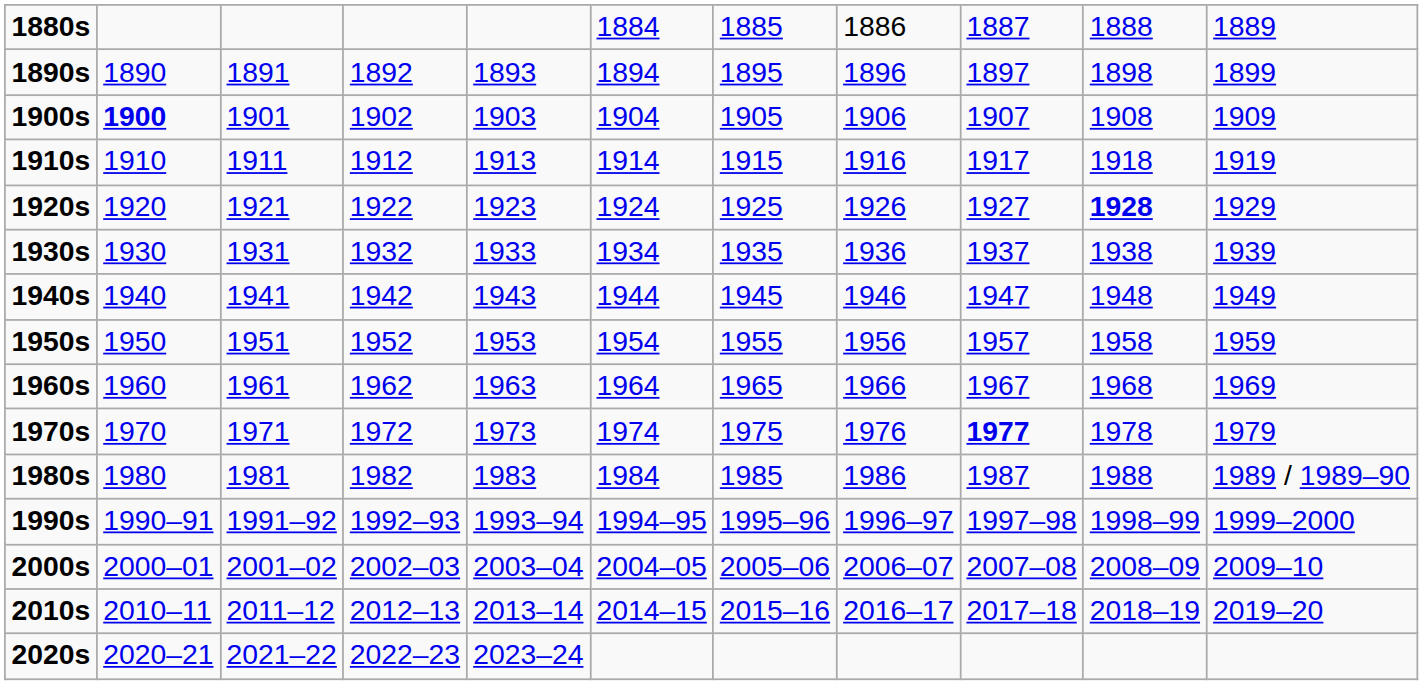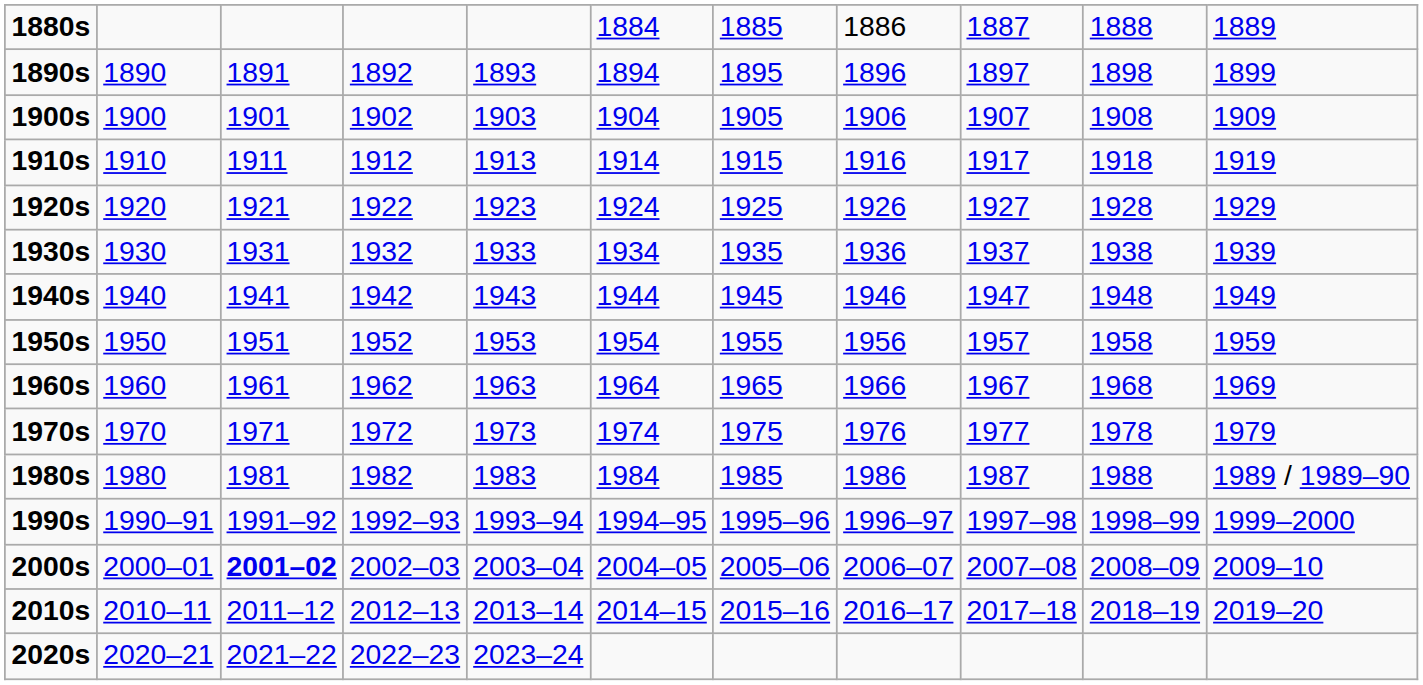(135, 116) bold -> (135, 116) normal
(1121, 206) bold -> (1121, 206) normal
(998, 431) bold -> (998, 431) normal
(282, 565) normal -> (282, 565) bold
